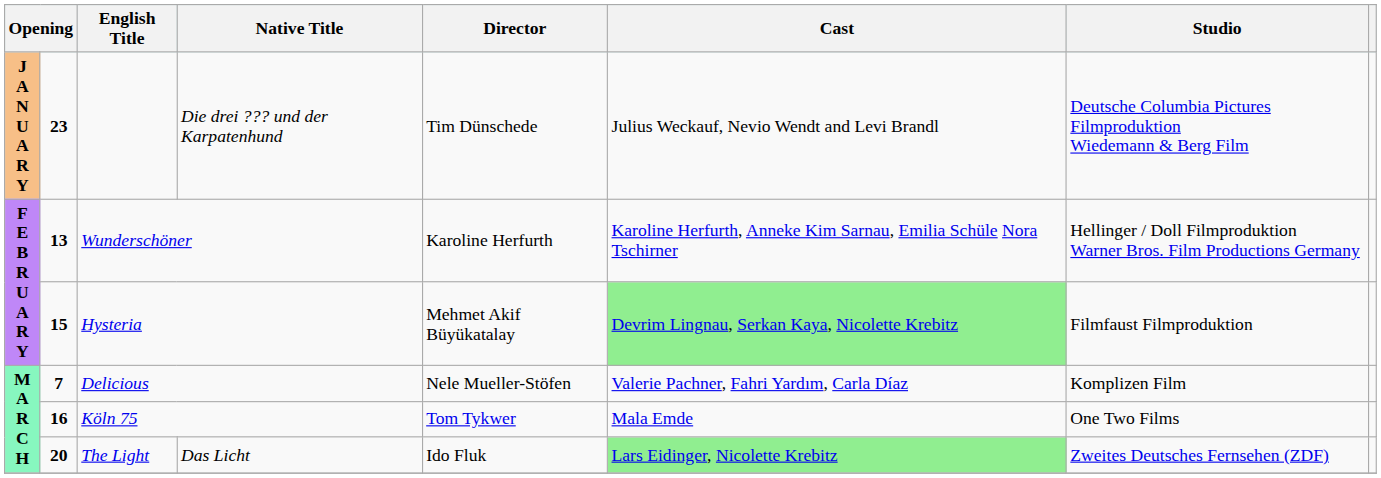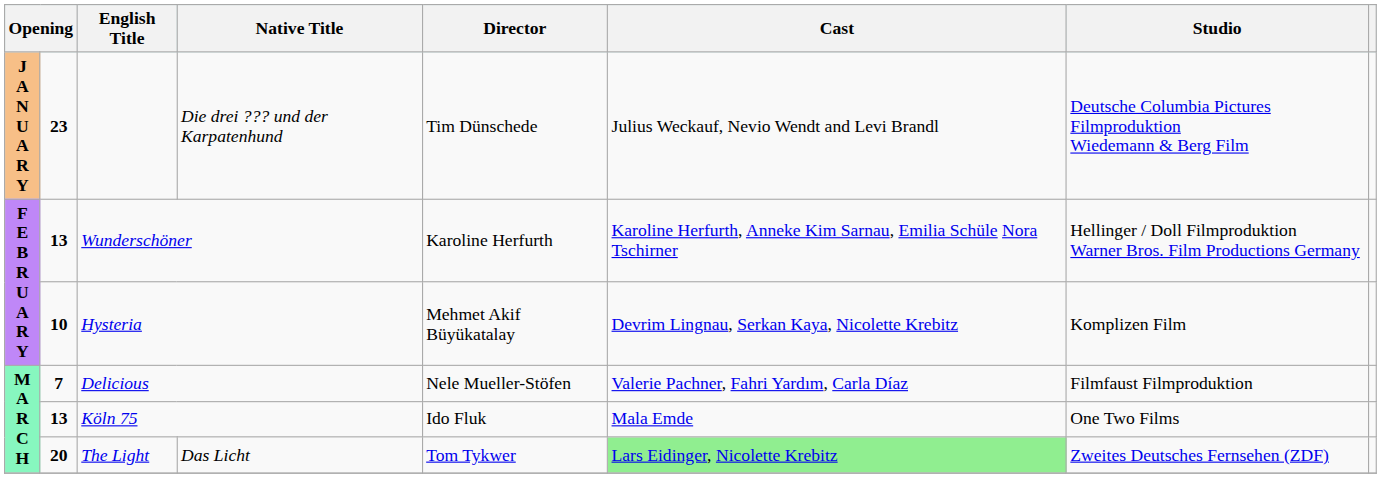(59, 323) 15 -> (59, 323) 10
(785, 323) lightgreen background -> (785, 323) no background
(1162, 323) Filmfaust Filmproduktion -> (1128, 323) Komplizen Film
(1128, 383) Komplizen Film -> (1162, 383) Filmfaust Filmproduktion
(59, 418) 16 -> (59, 418) 13
(471, 418) Tom Tykwer -> (456, 418) Ido Fluk
(456, 454) Ido Fluk -> (471, 454) Tom Tykwer
